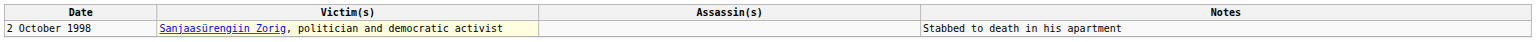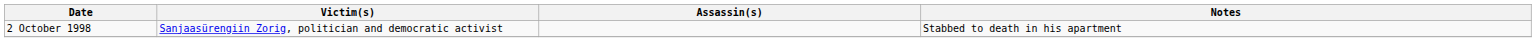(331, 29) lightyellow background -> (331, 29) no background
